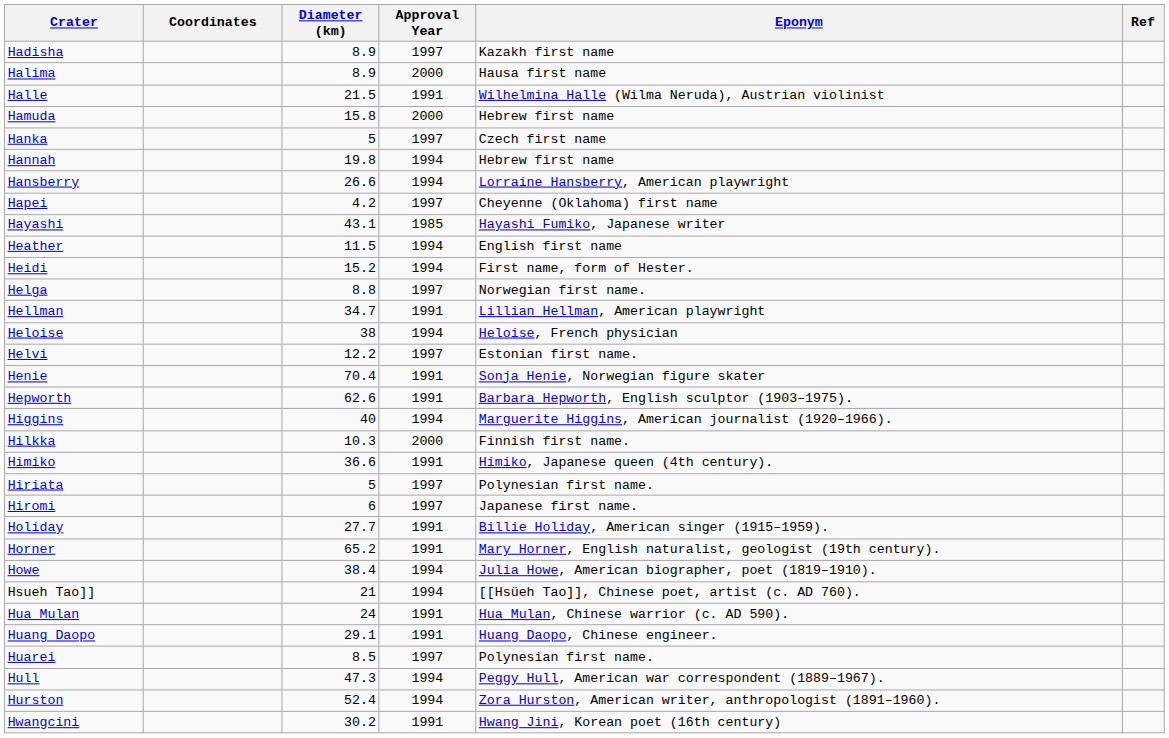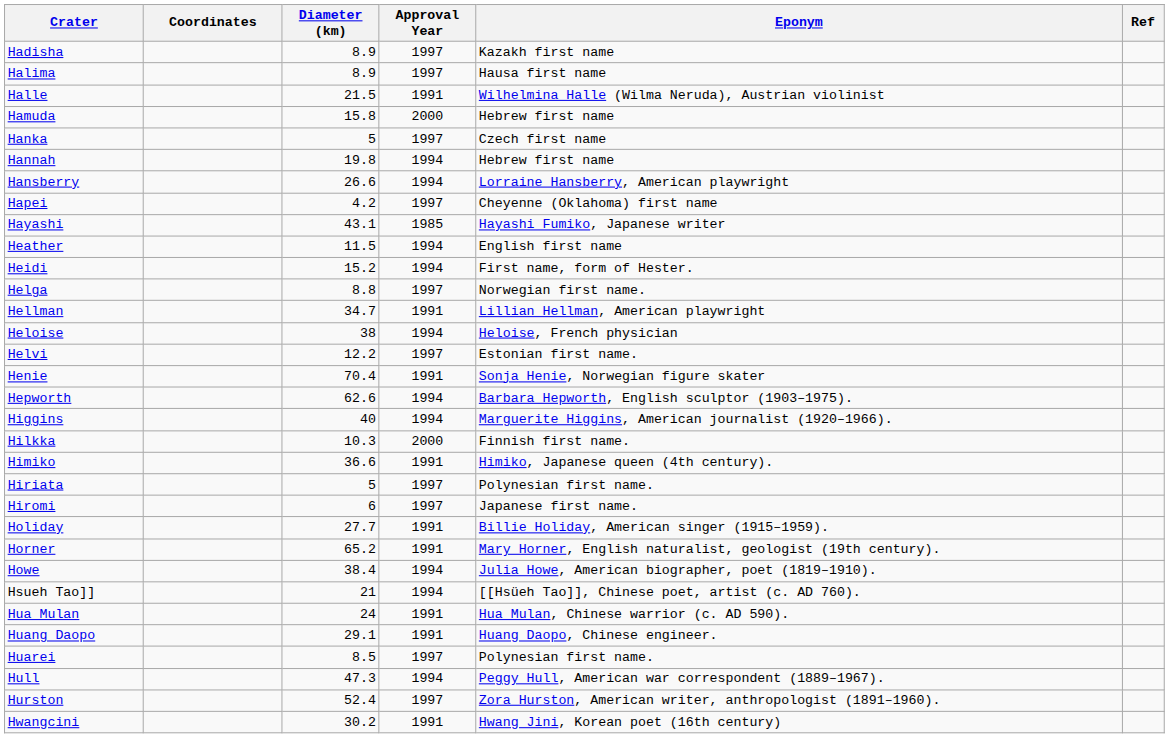(427, 74) 2000 -> (427, 74) 1997
(427, 398) 1991 -> (427, 398) 1994
(427, 701) 1994 -> (427, 701) 1997
